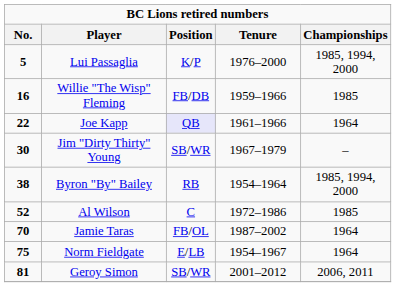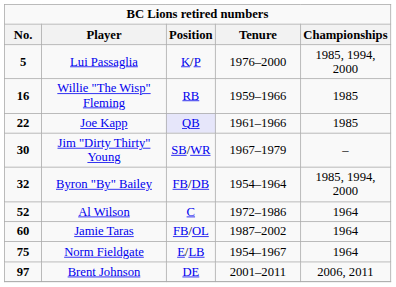(191, 95) FB/DB -> (191, 95) RB
(345, 123) 1964 -> (345, 123) 1985
(23, 184) 38 -> (23, 184) 32
(191, 184) RB -> (191, 184) FB/DB
(345, 211) 1985 -> (345, 211) 1964
(23, 231) 70 -> (23, 231) 60
- row: (104, 271)
+ row: (104, 271)
